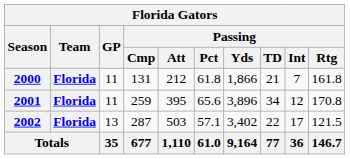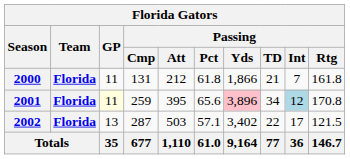(111, 100) no background -> (111, 100) lightyellow background
(242, 100) no background -> (242, 100) pink background
(297, 100) no background -> (297, 100) lightblue background
